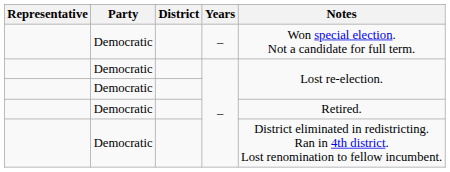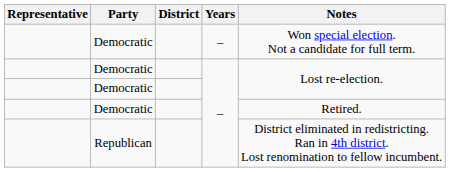(123, 143) Democratic -> (123, 143) Republican
